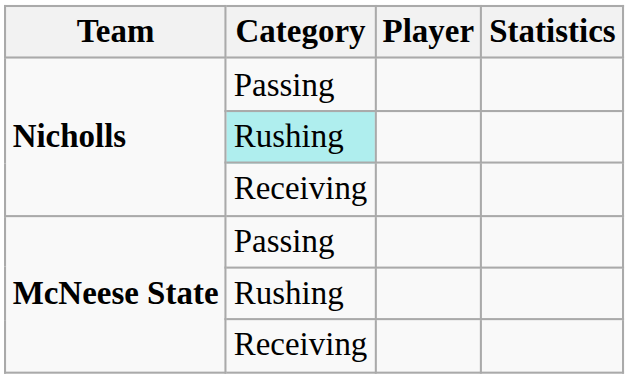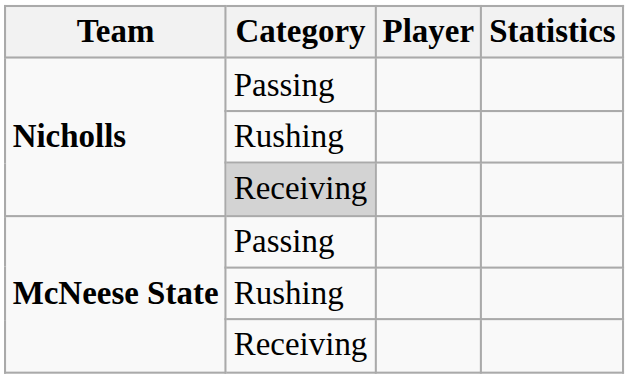(289, 136) paleturquoise background -> (289, 136) no background
(301, 188) no background -> (301, 188) lightgrey background
